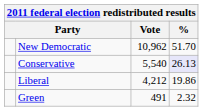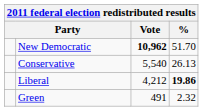(152, 47) normal -> (152, 47) bold
(184, 64) lavender background -> (184, 64) no background
(184, 81) normal -> (184, 81) bold
